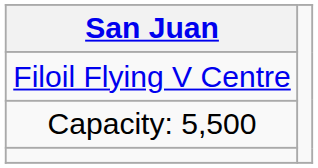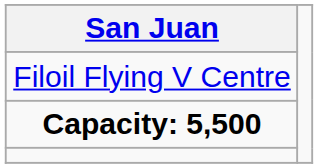(152, 123) normal -> (152, 123) bold
